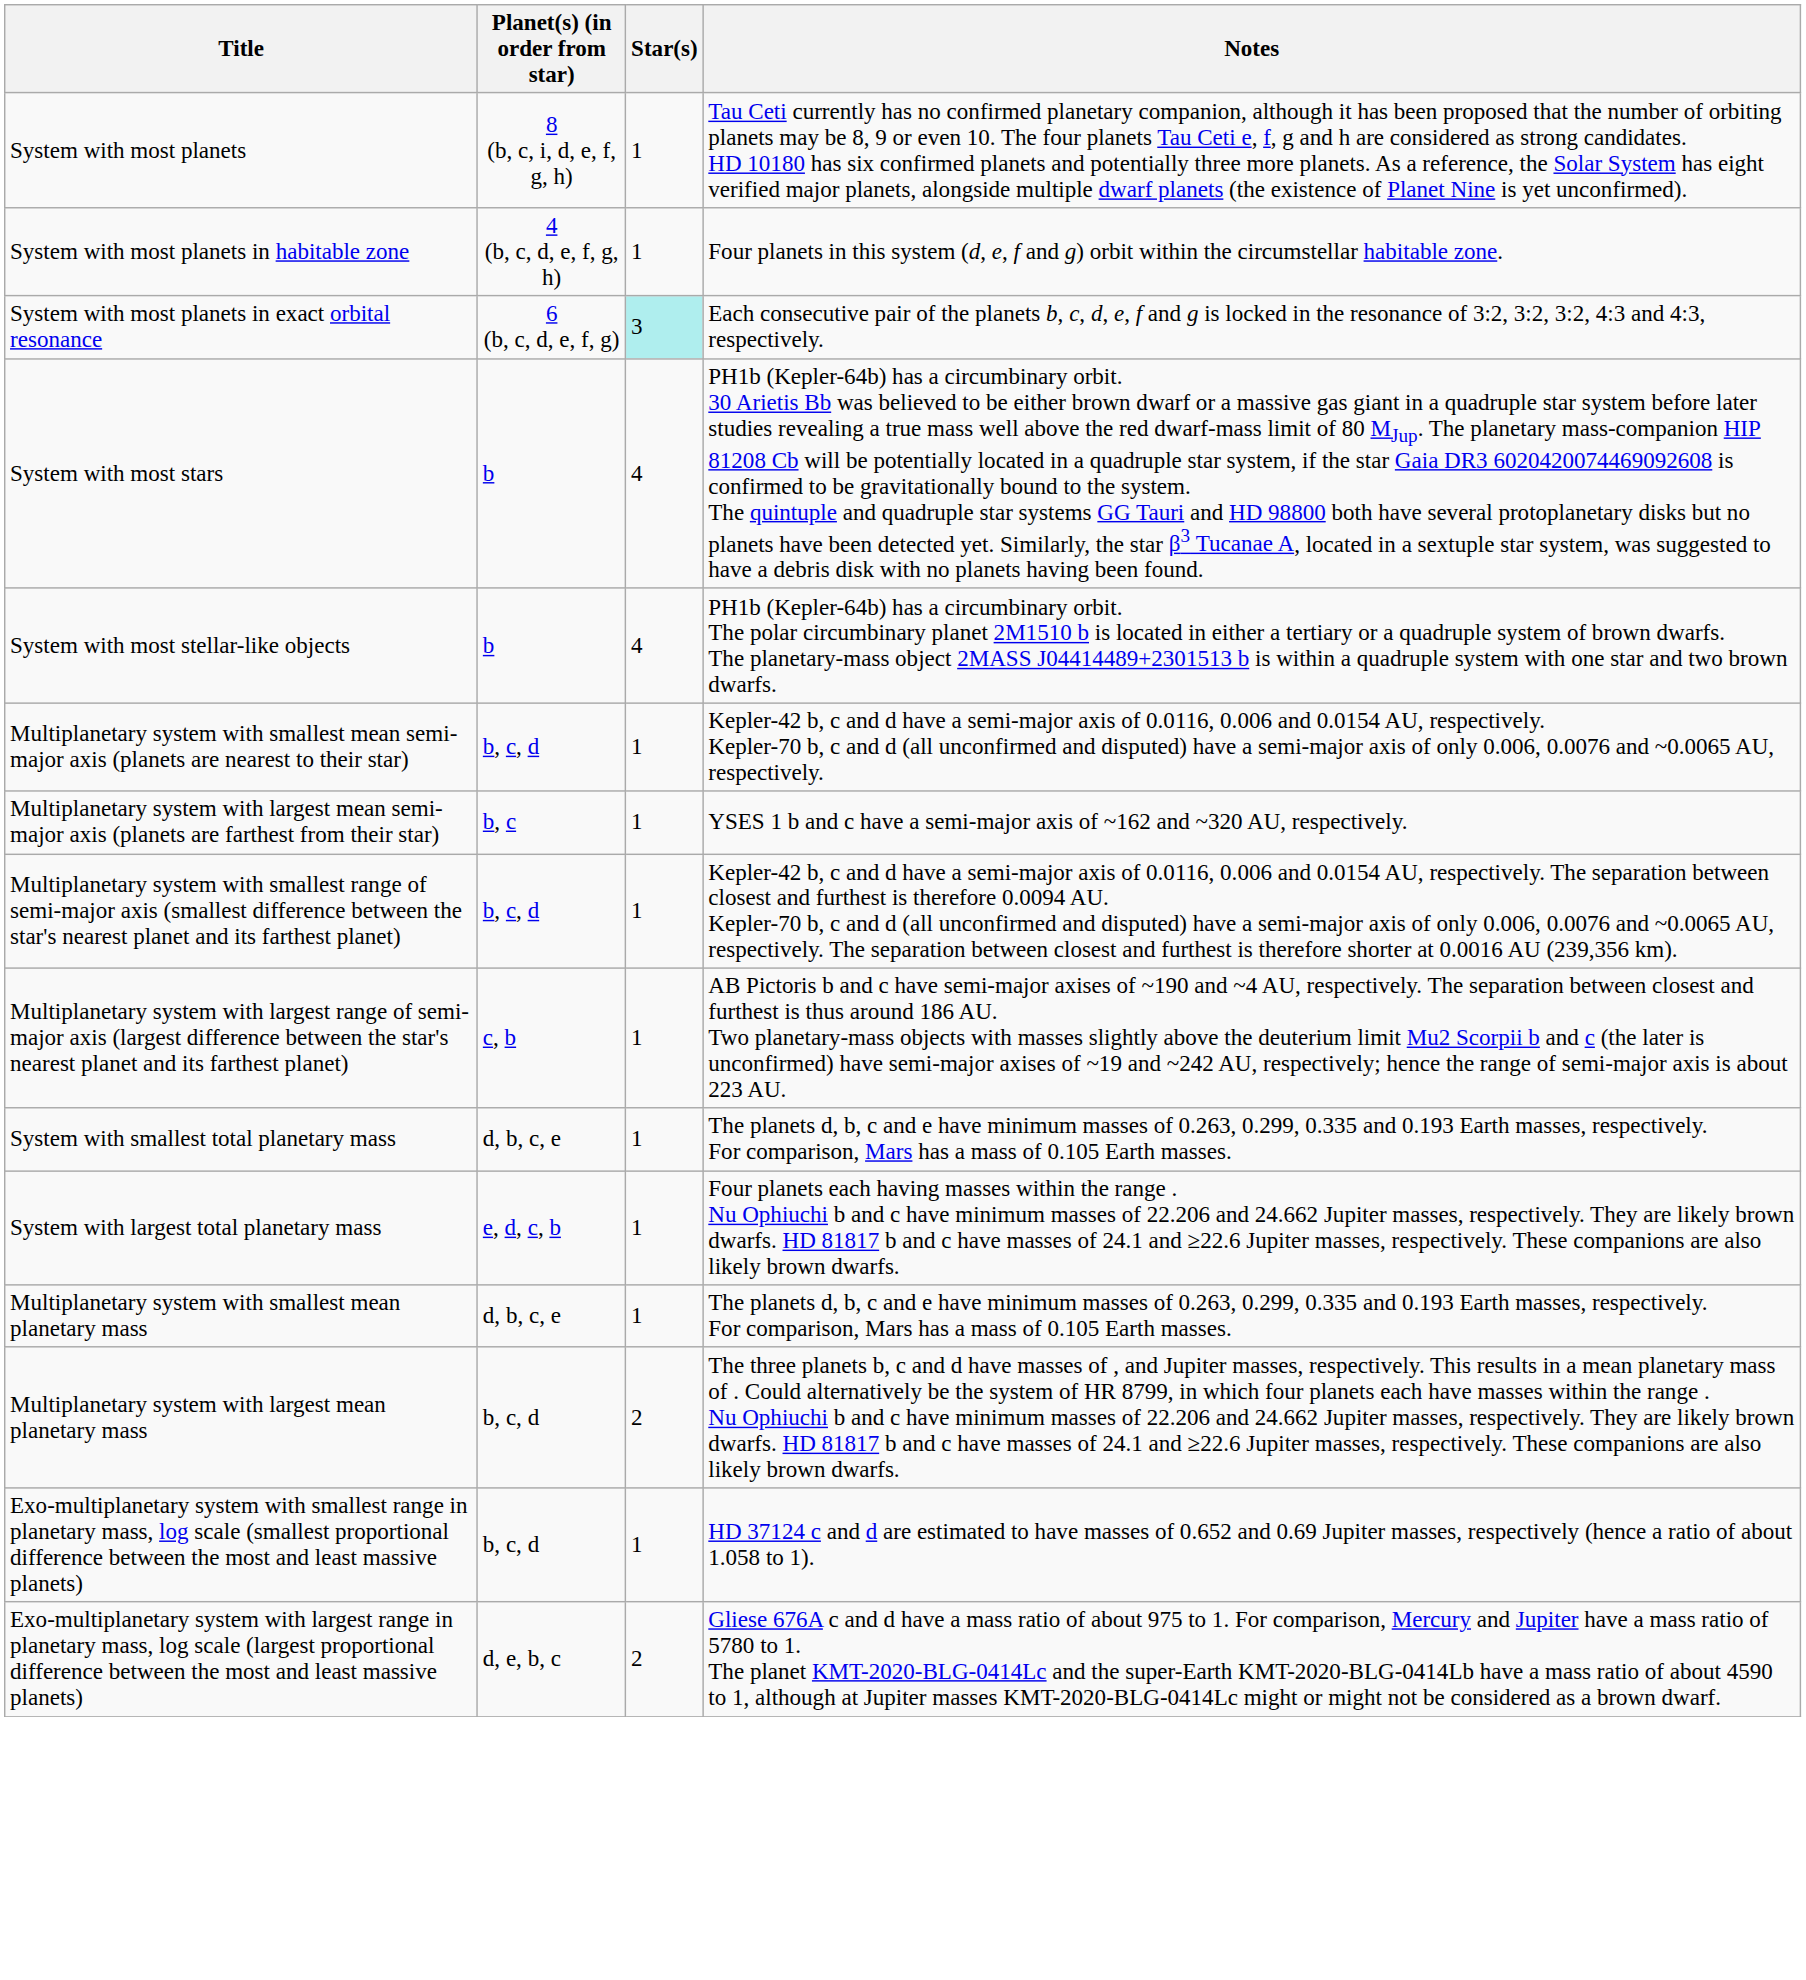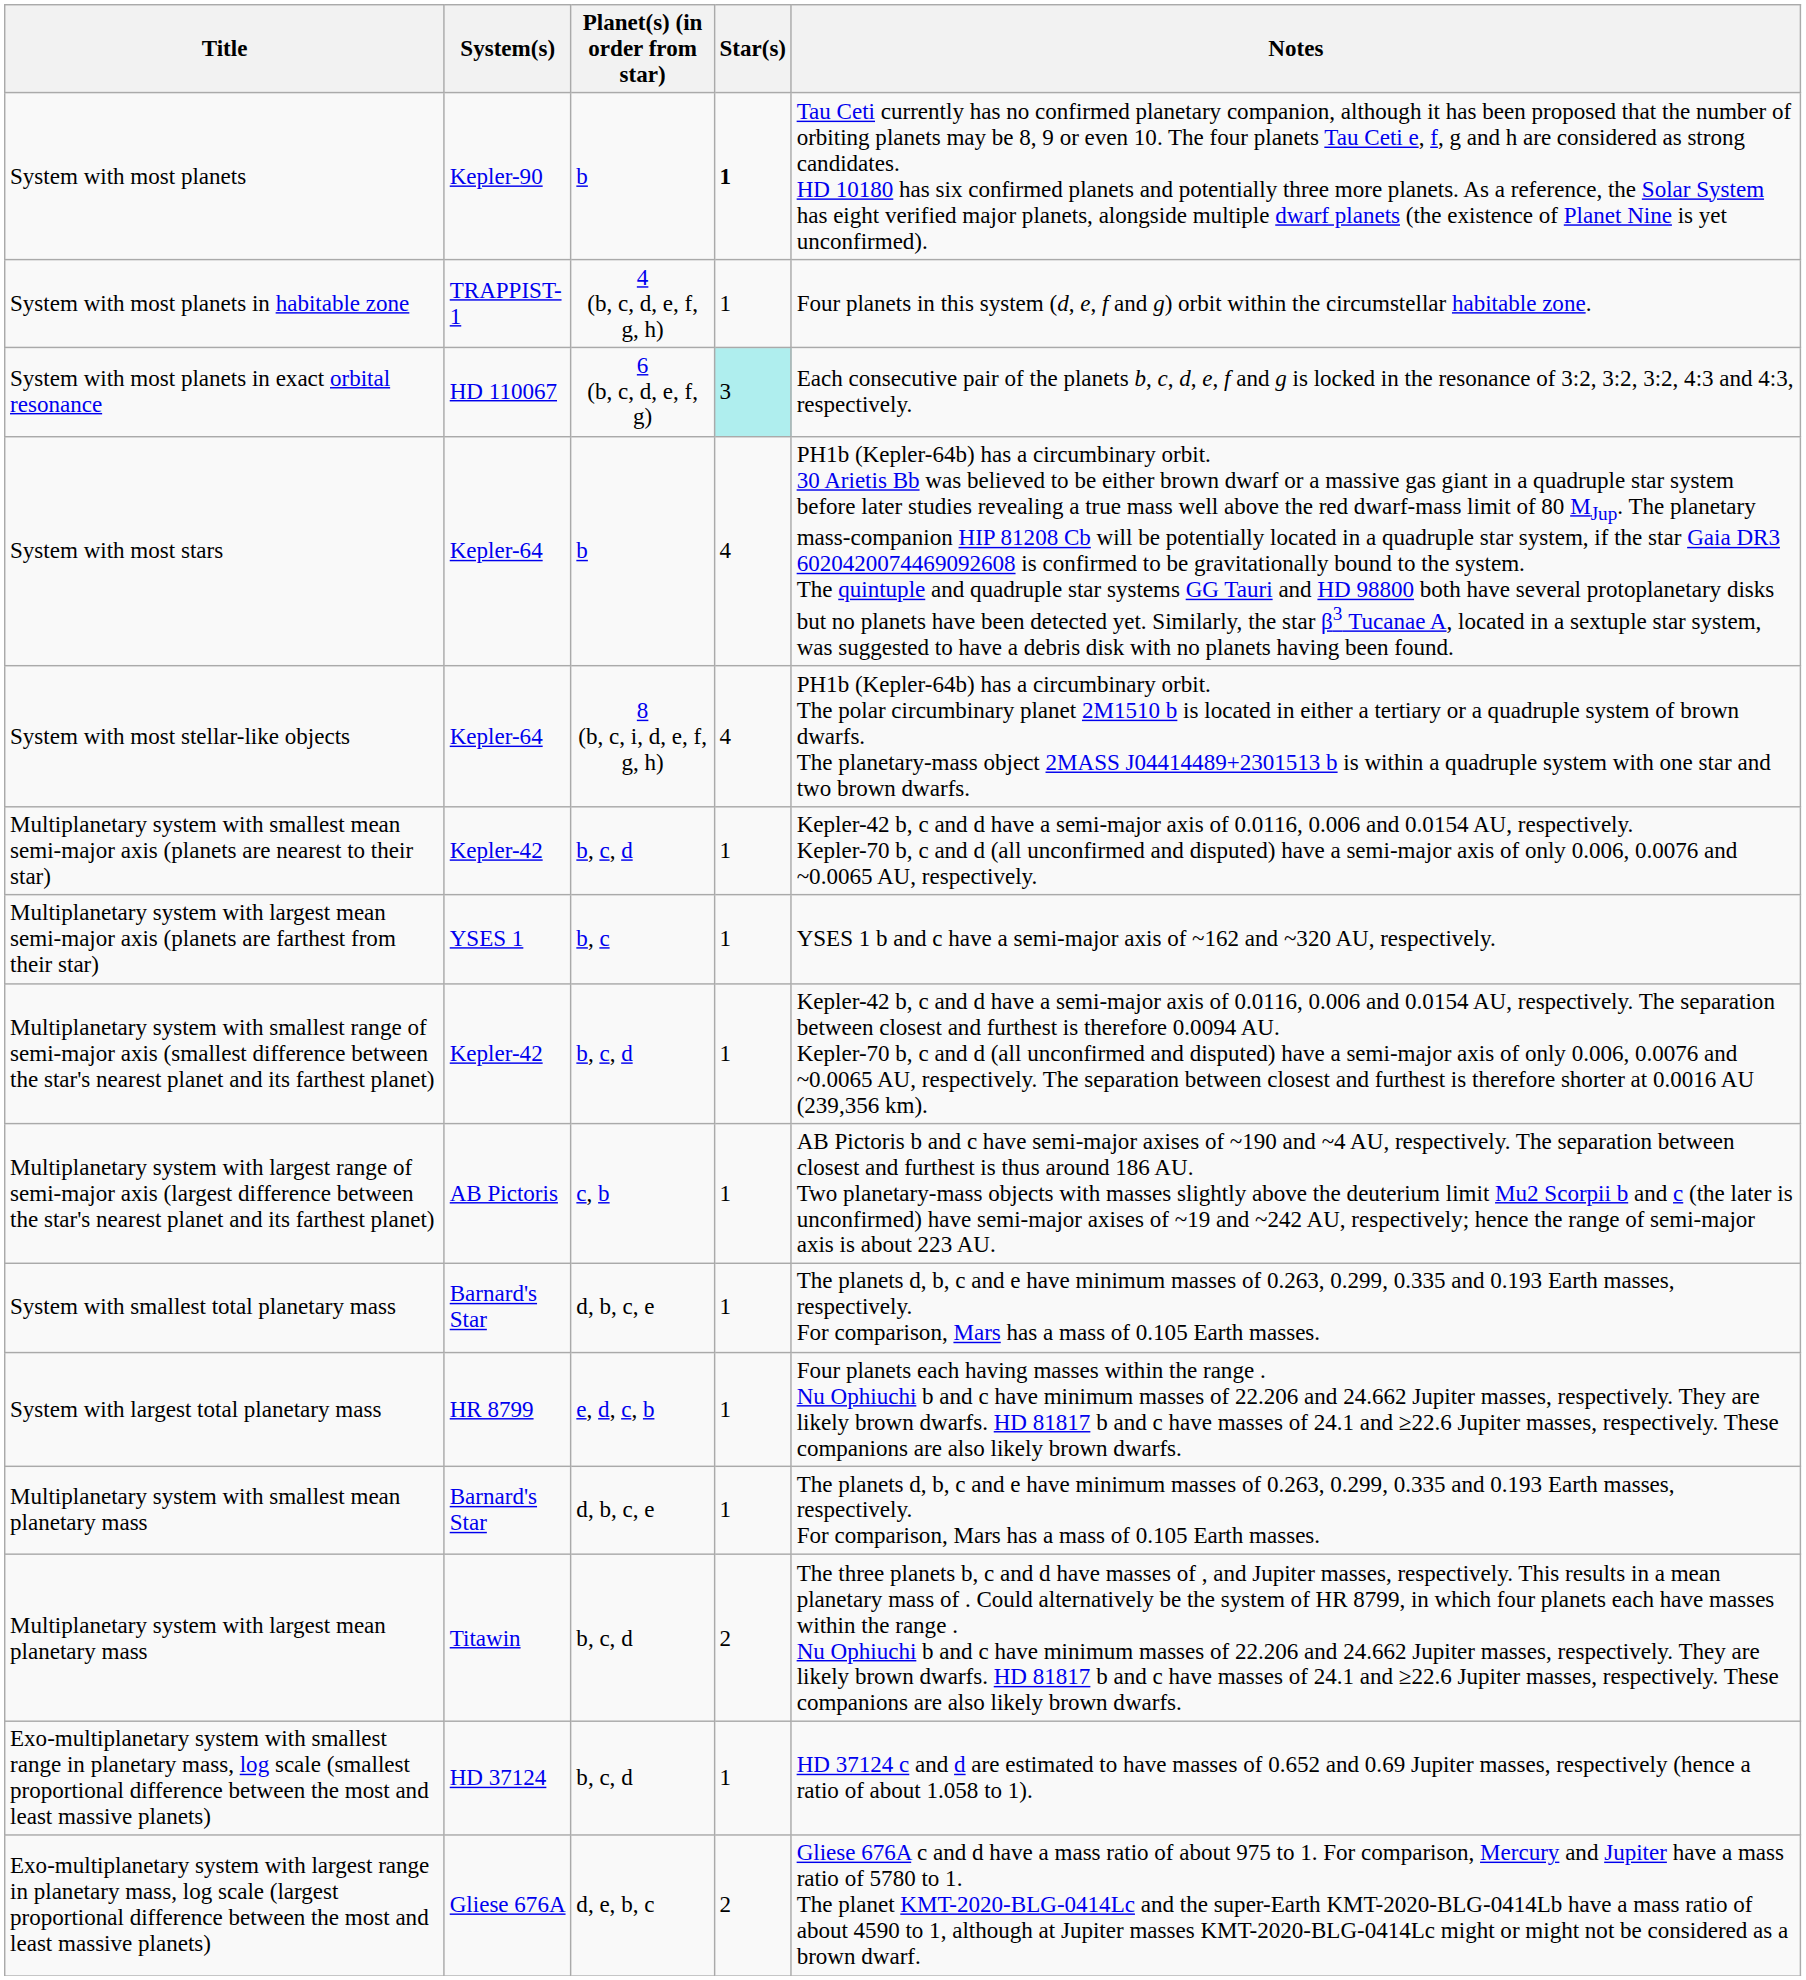+ column: (508, 48)
(552, 150) 8 (b, c, i, d, e, f, g, h) -> (582, 175) b
(637, 150) normal -> (725, 175) bold
(489, 645) b -> (643, 736) 8 (b, c, i, d, e, f, g, h)
